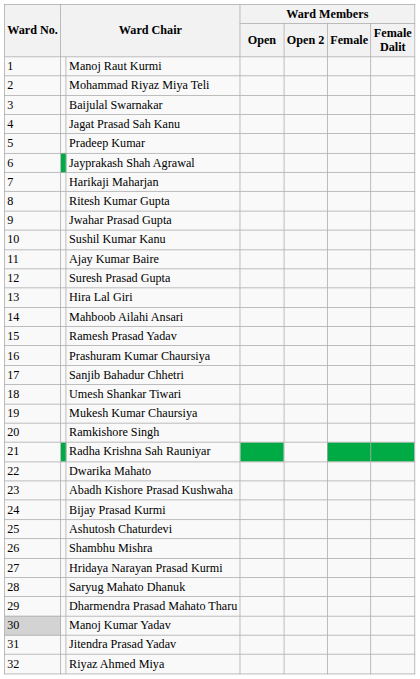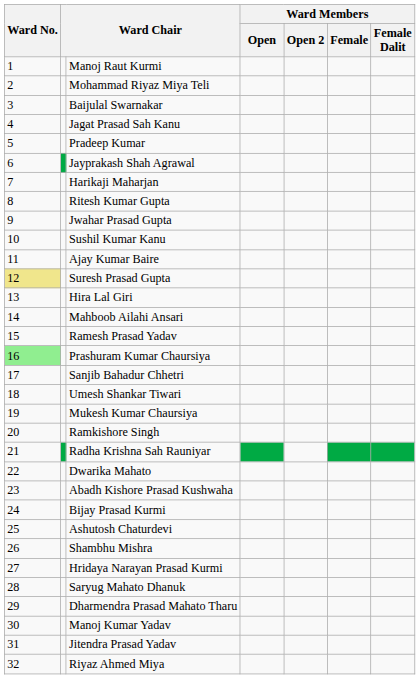(13, 278) no background -> (13, 278) khaki background
(13, 355) no background -> (13, 355) lightgreen background
(13, 625) lightgrey background -> (13, 625) no background
